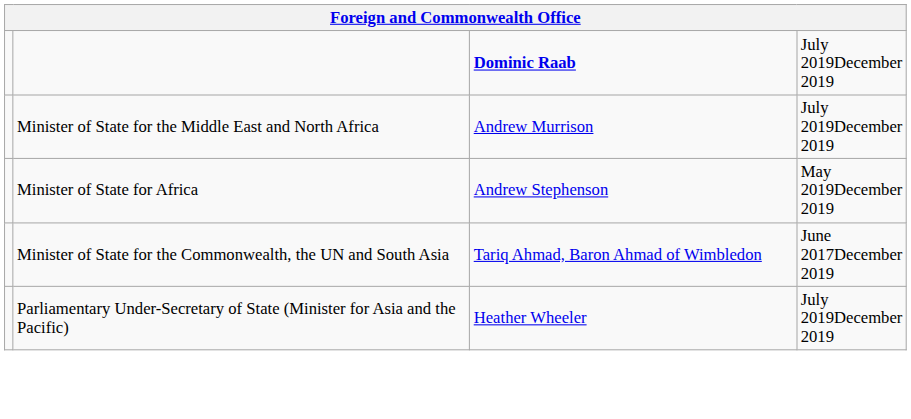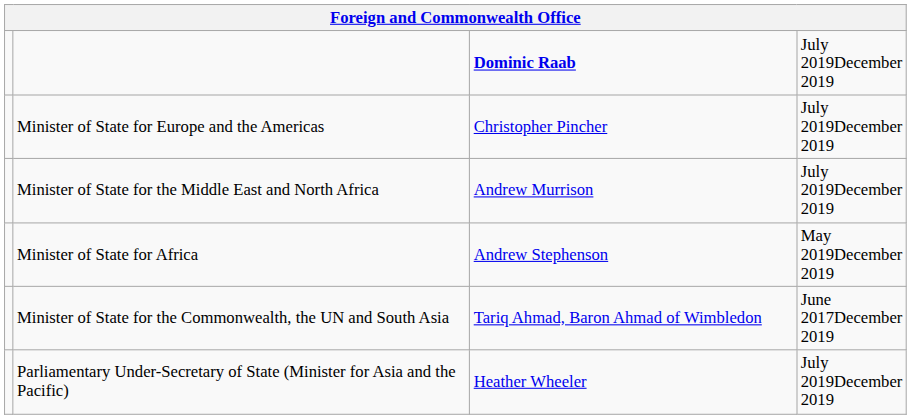+ row: (171, 126)
